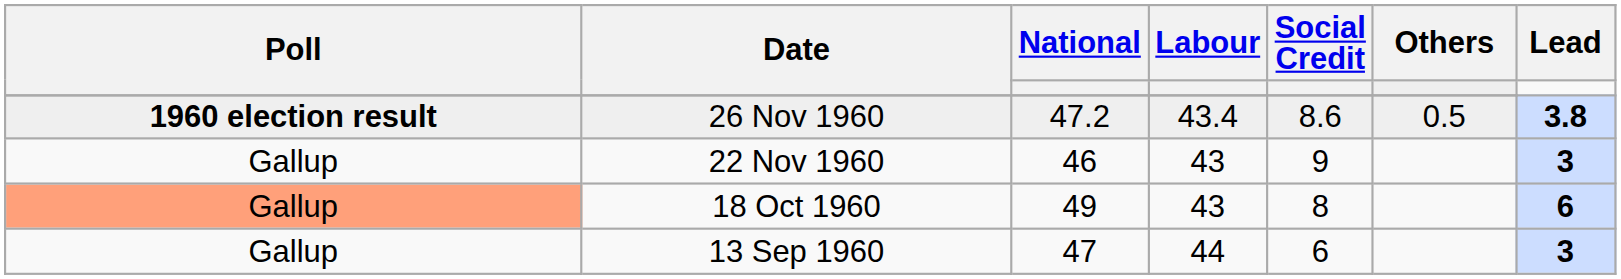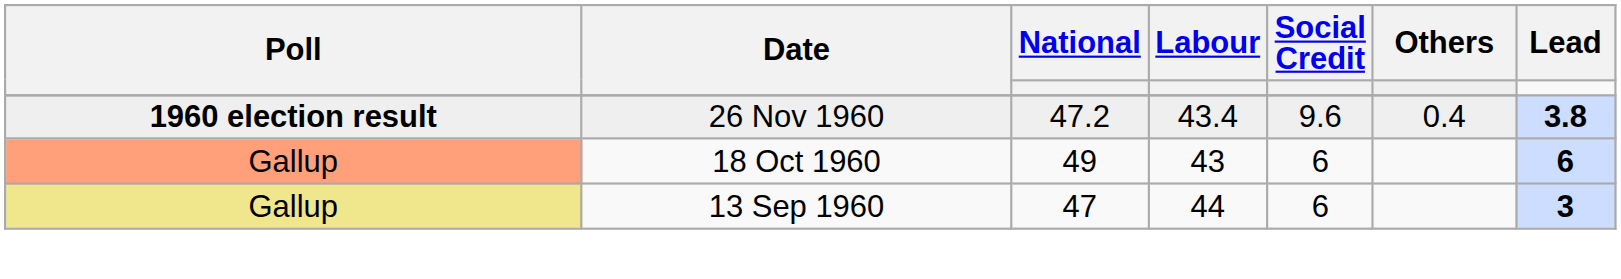(1320, 117) 8.6 -> (1320, 117) 9.6
(1444, 117) 0.5 -> (1444, 117) 0.4
- row: (796, 162)
(1320, 206) 8 -> (1320, 162) 6
(293, 251) no background -> (293, 206) khaki background
